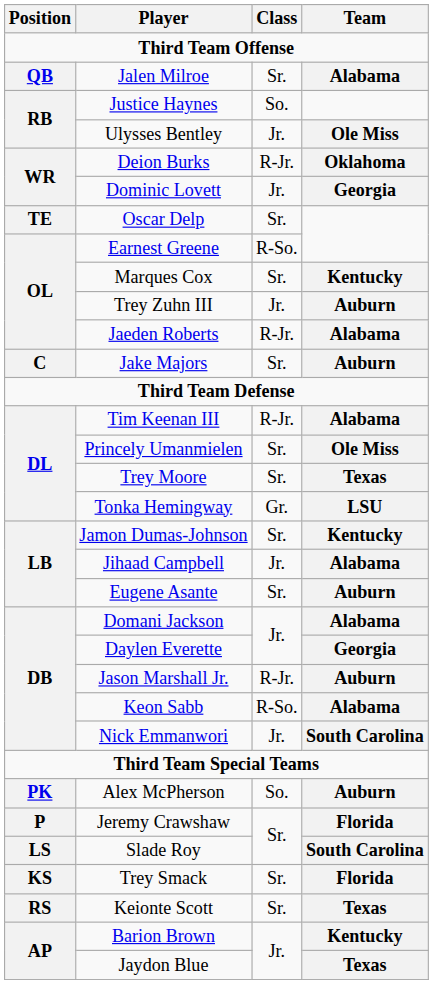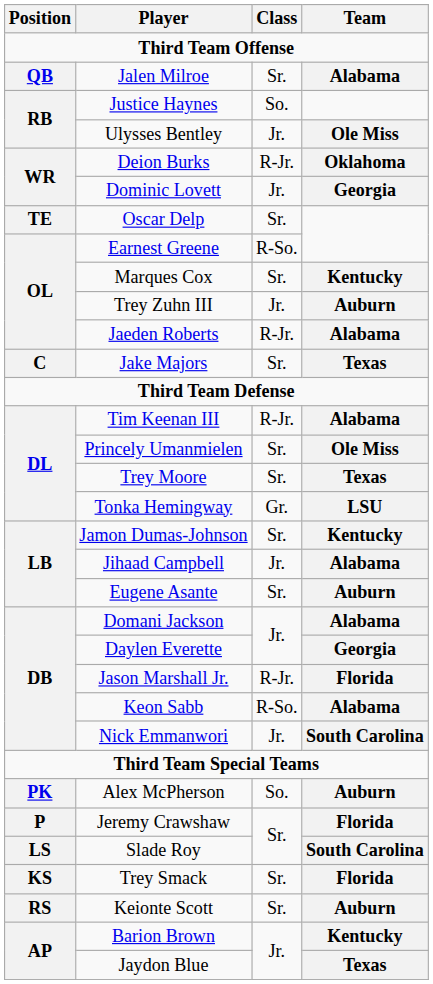(365, 362) Auburn -> (365, 362) Texas
(365, 678) Auburn -> (365, 678) Florida
(365, 907) Texas -> (365, 907) Auburn
